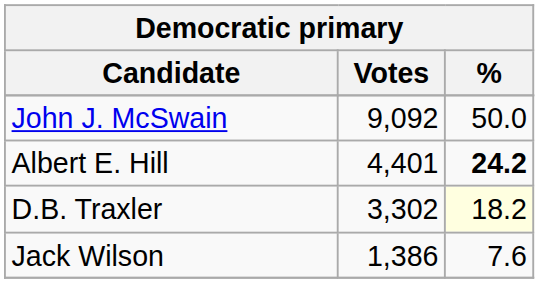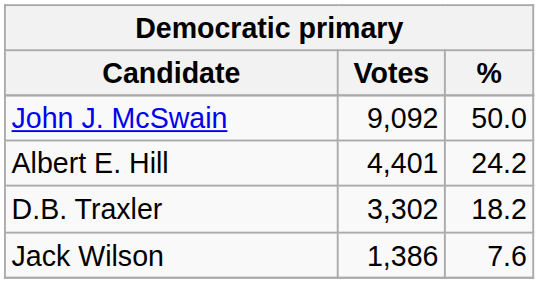(499, 164) bold -> (499, 164) normal
(499, 209) lightyellow background -> (499, 209) no background
